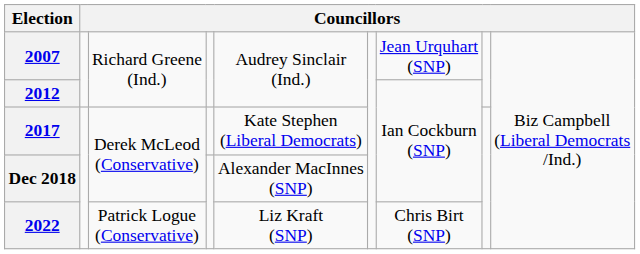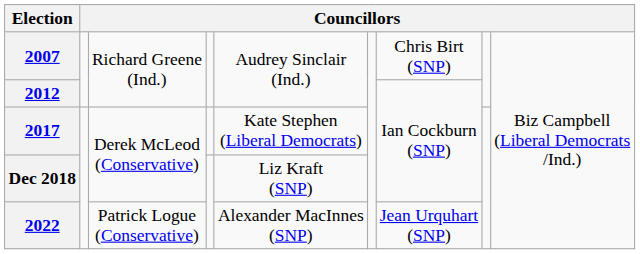(429, 55) Jean Urquhart (SNP) -> (429, 55) Chris Birt (SNP)
(291, 178) Alexander MacInnes (SNP) -> (291, 178) Liz Kraft (SNP)
(291, 225) Liz Kraft (SNP) -> (291, 225) Alexander MacInnes (SNP)
(429, 225) Chris Birt (SNP) -> (429, 225) Jean Urquhart (SNP)
